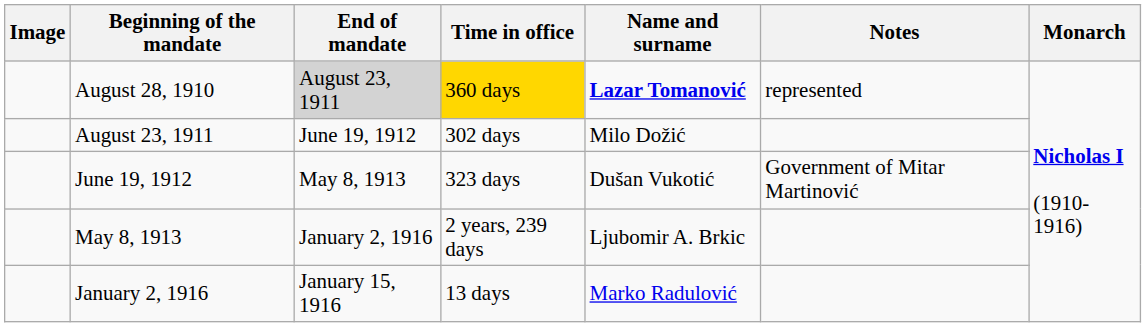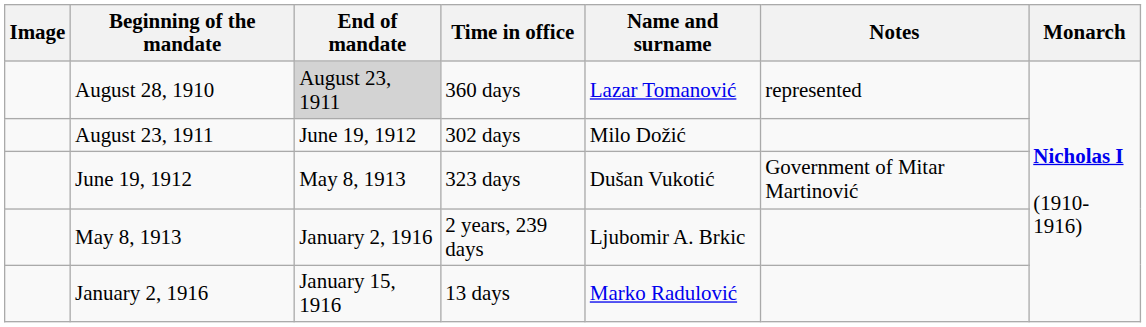(483, 89) gold background -> (483, 89) no background
(668, 89) bold -> (663, 89) normal
